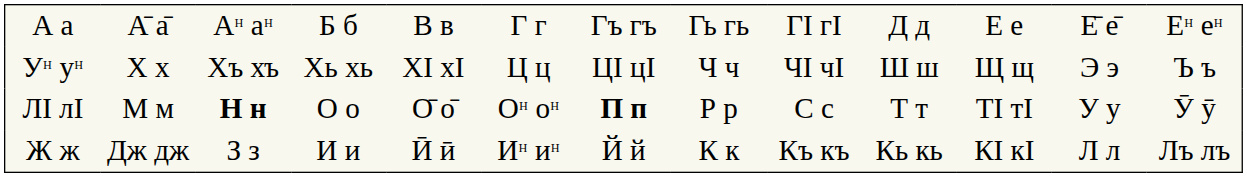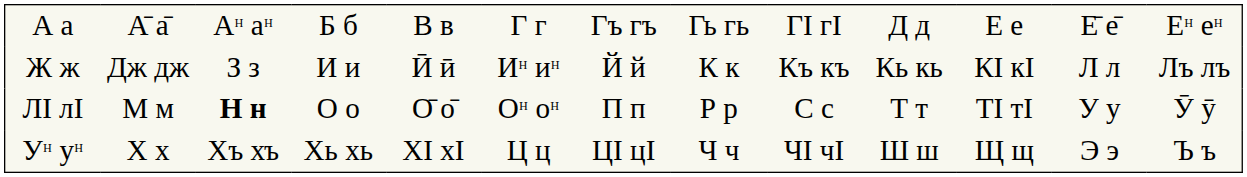rows swapped: (53, 150) <-> (53, 67)
(624, 109) bold -> (624, 109) normal
